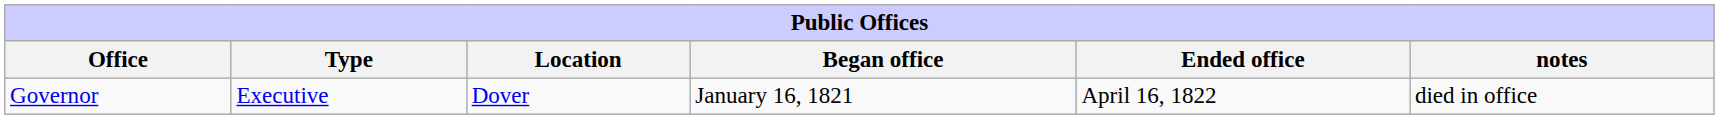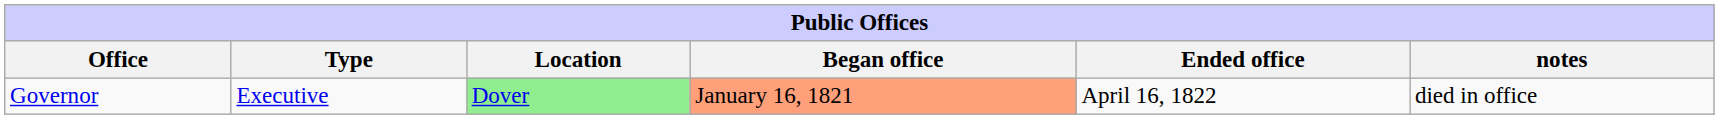(500, 95) no background -> (500, 95) lightgreen background
(774, 95) no background -> (774, 95) lightsalmon background
